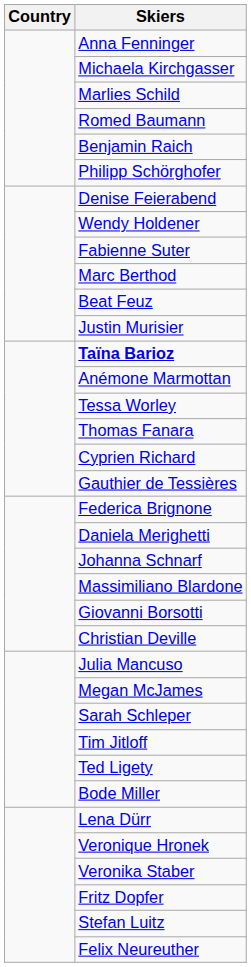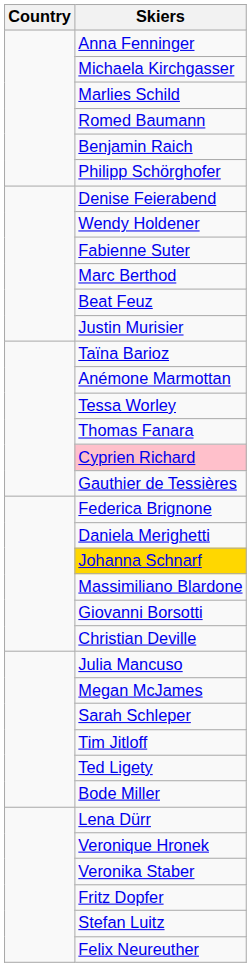(126, 353) bold -> (124, 353) normal
(137, 457) no background -> (137, 457) pink background
(140, 560) no background -> (140, 560) gold background
